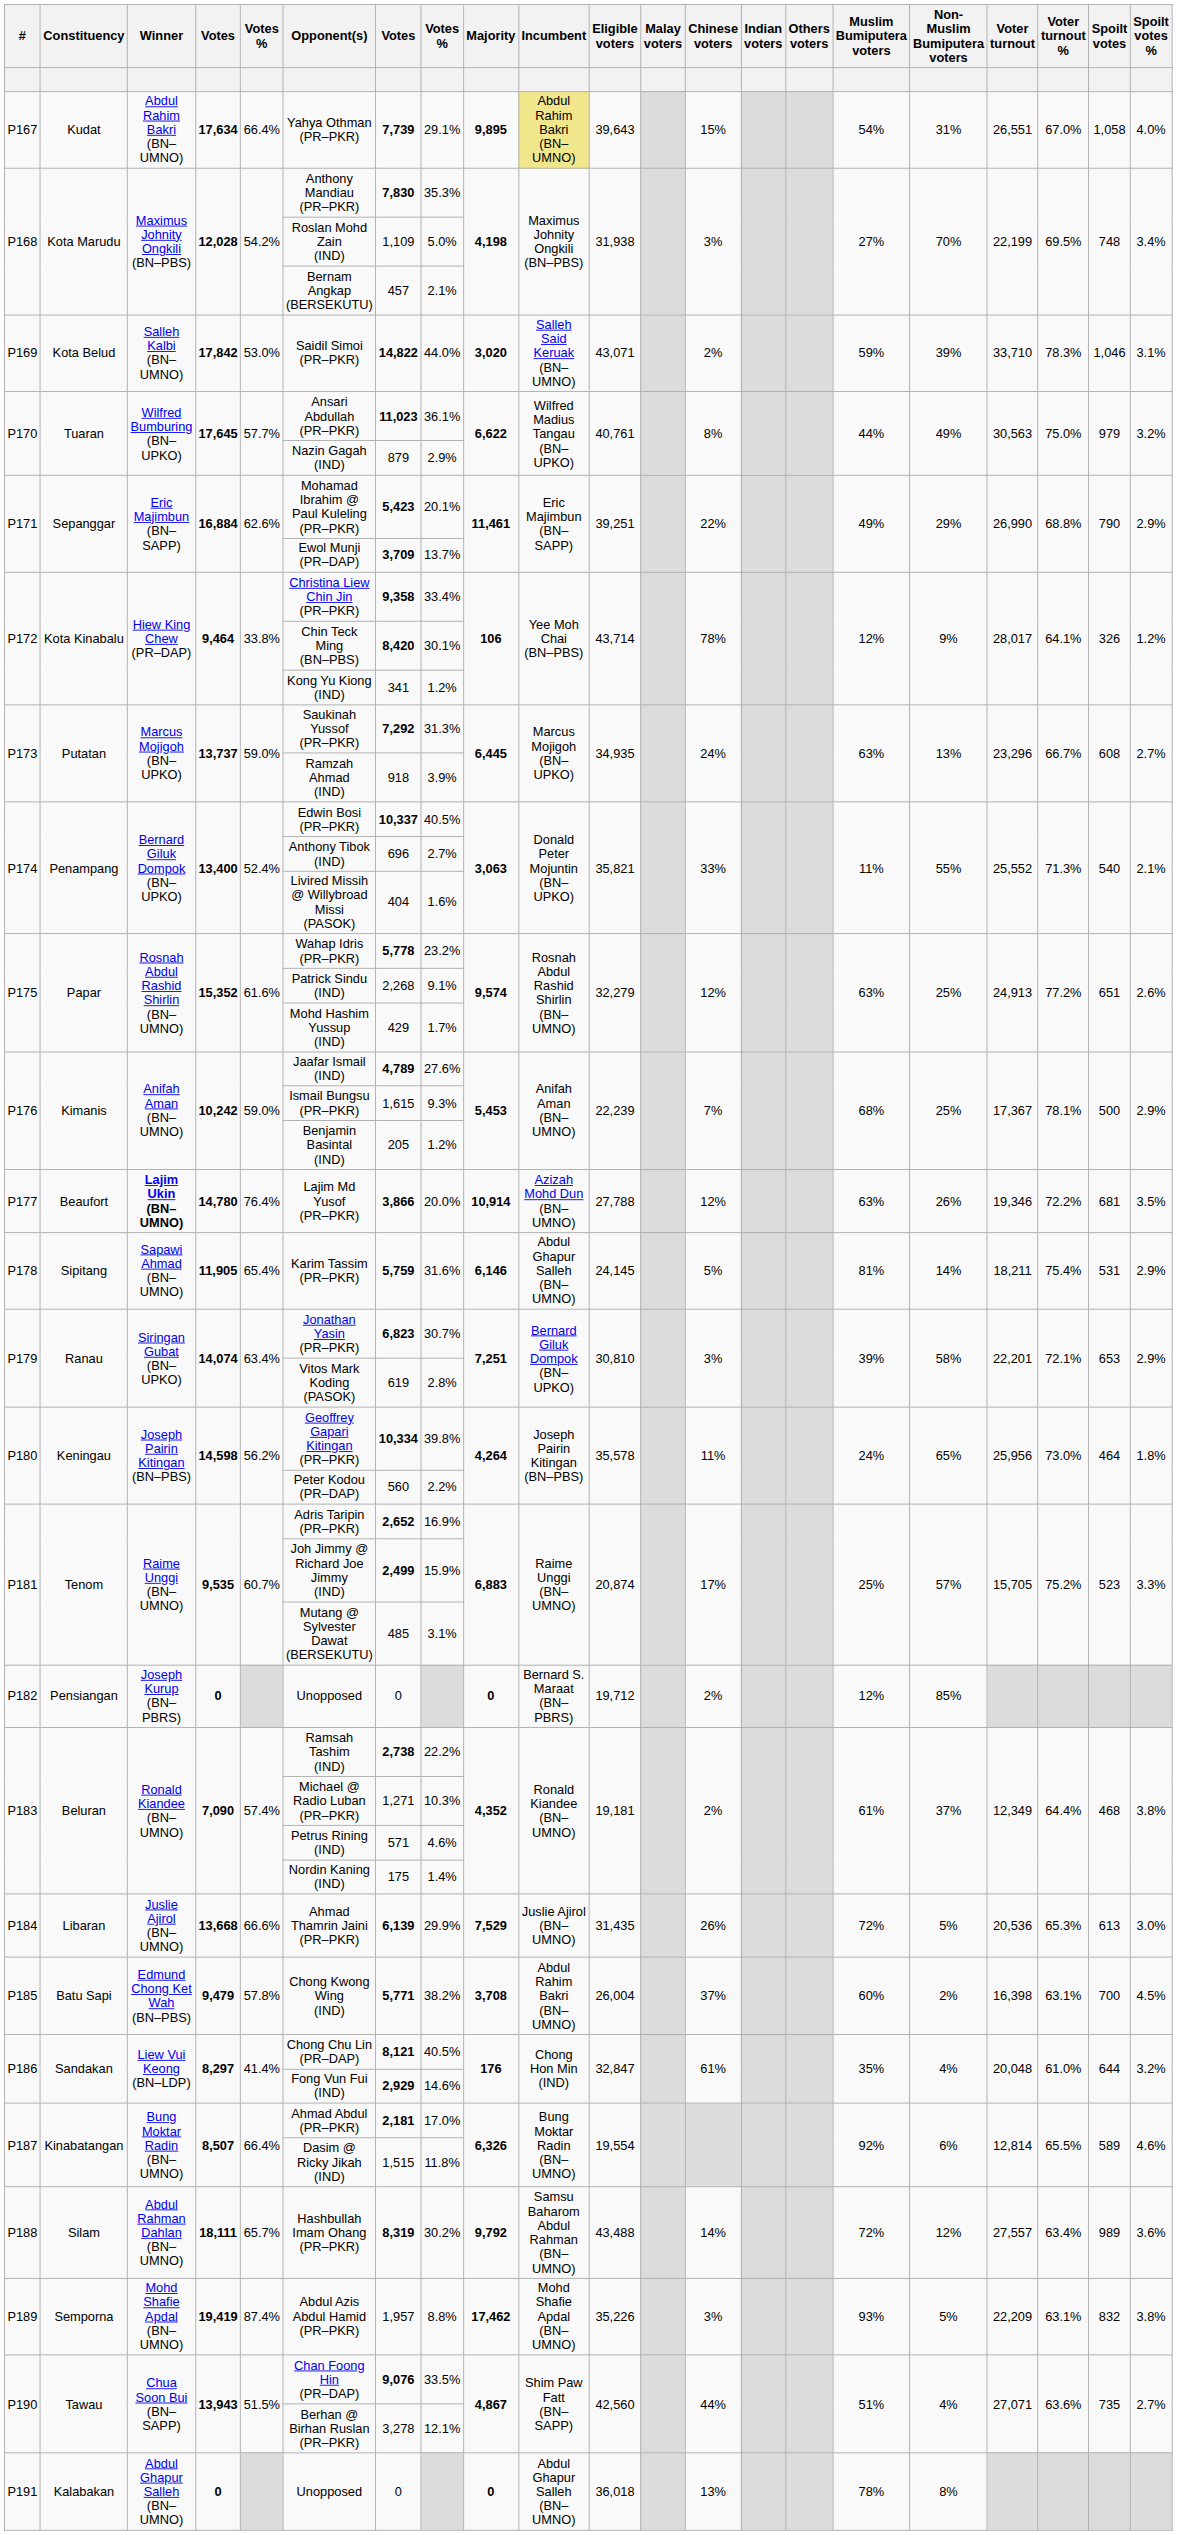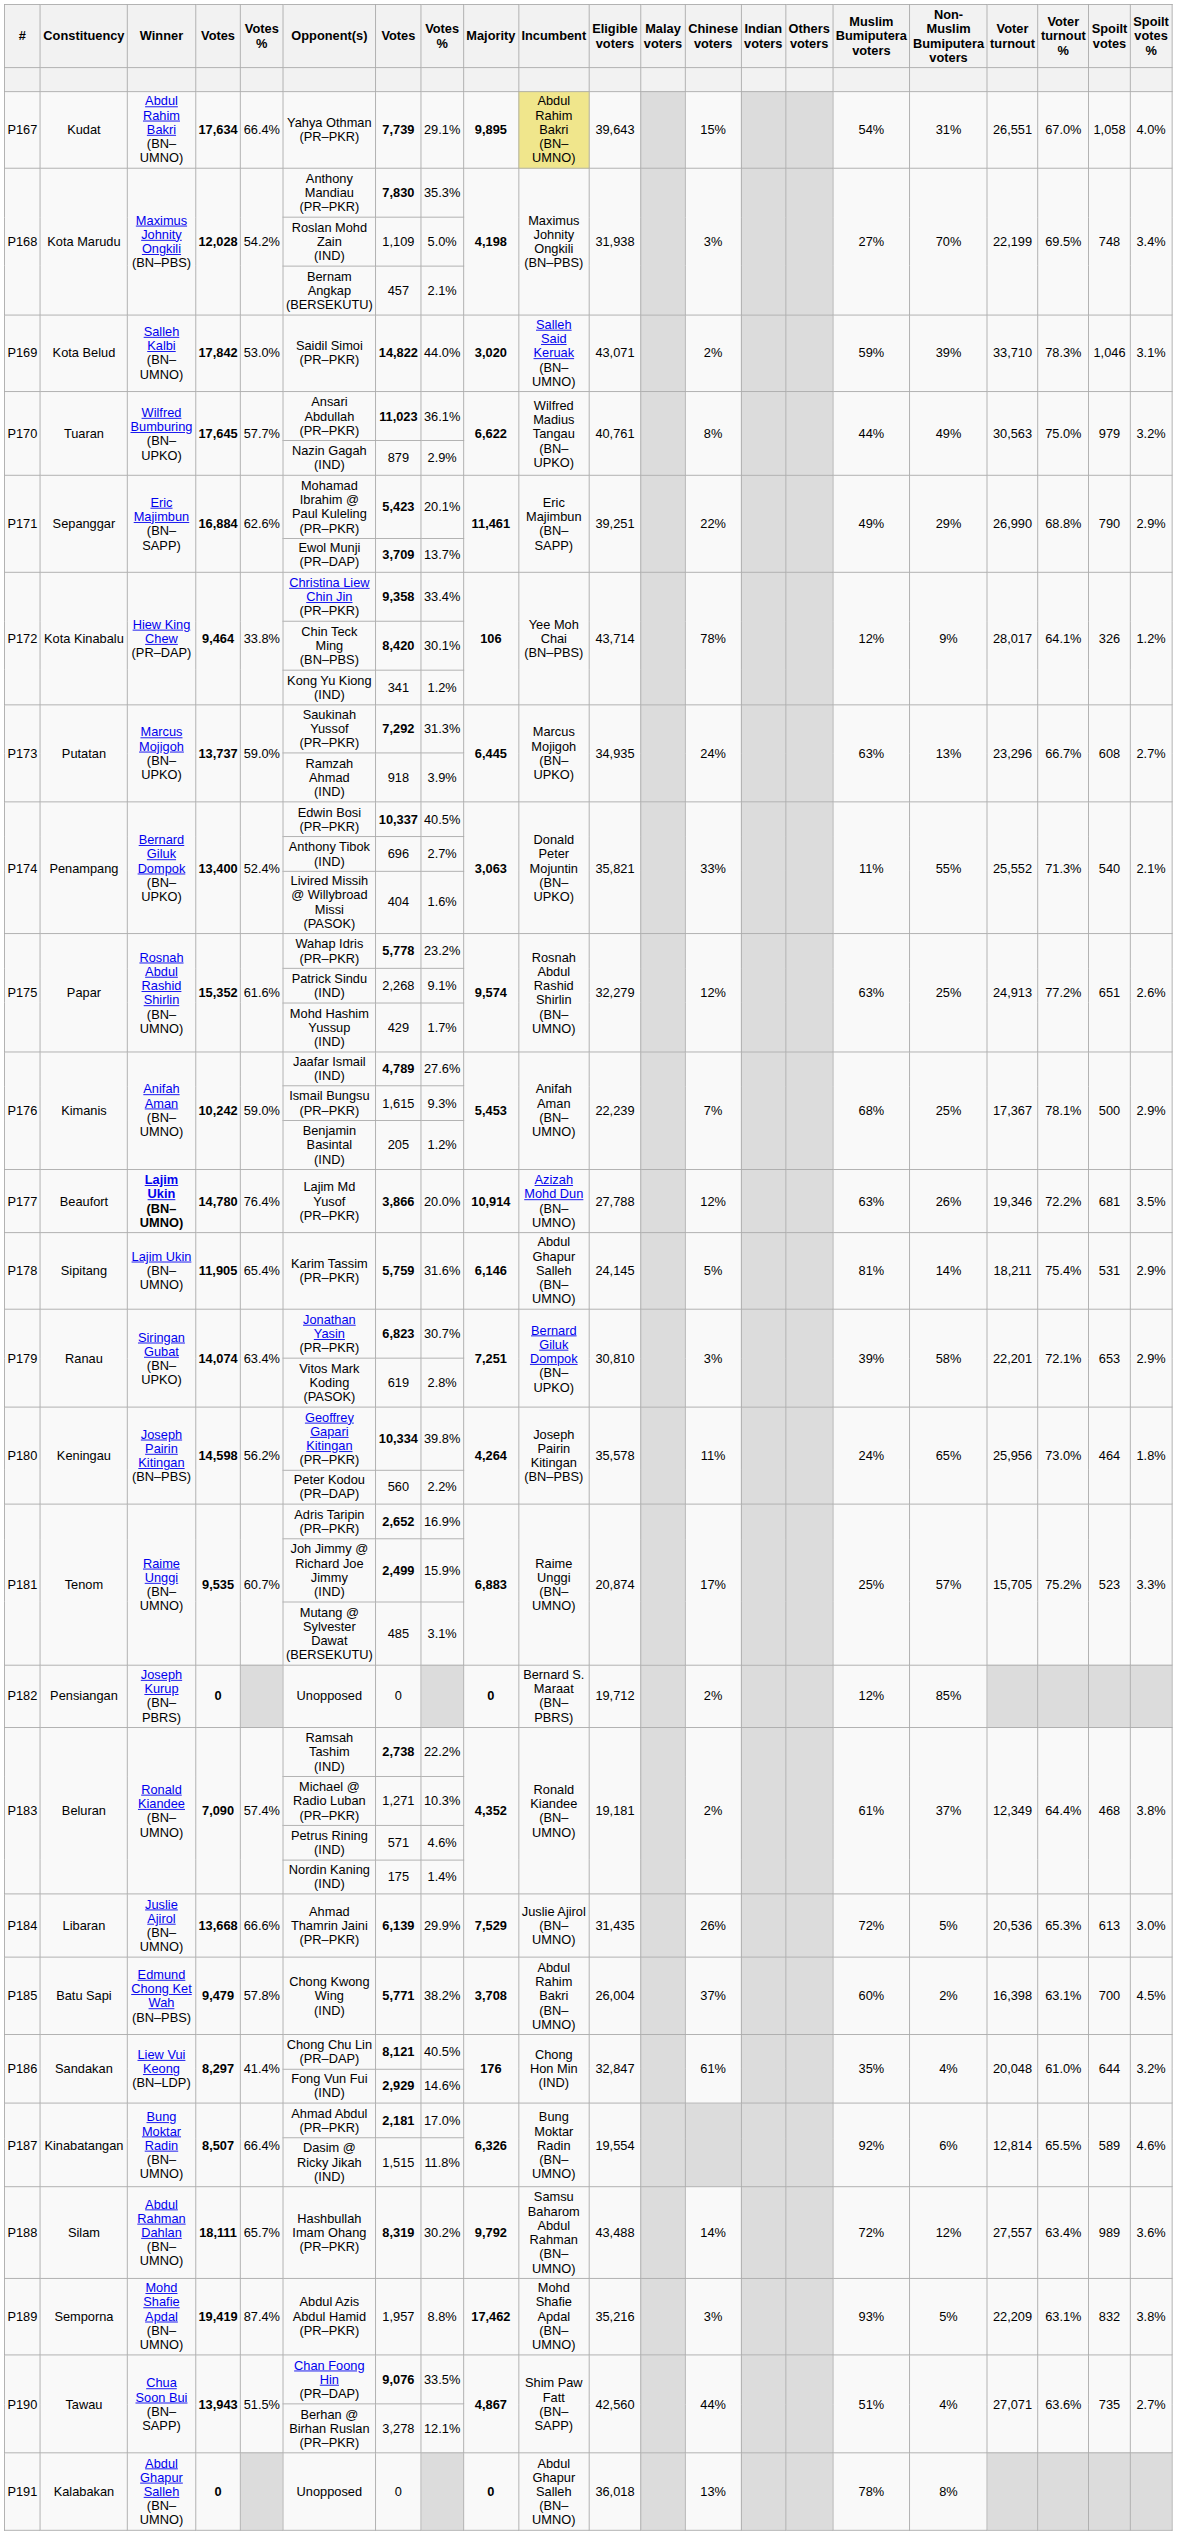(161, 1271) Sapawi Ahmad (BN–UMNO) -> (161, 1271) Lajim Ukin (BN–UMNO)
(615, 2317) 35,226 -> (615, 2317) 35,216
